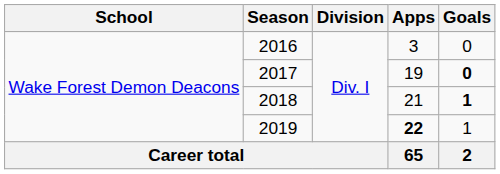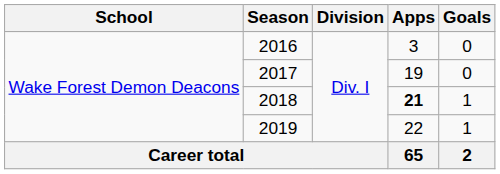(467, 73) bold -> (467, 73) normal
(414, 100) normal -> (414, 100) bold
(467, 100) bold -> (467, 100) normal
(414, 127) bold -> (414, 127) normal
